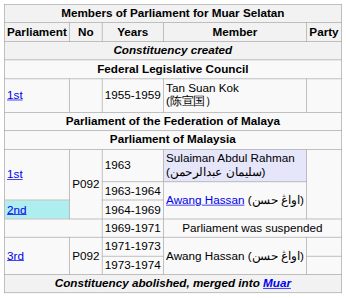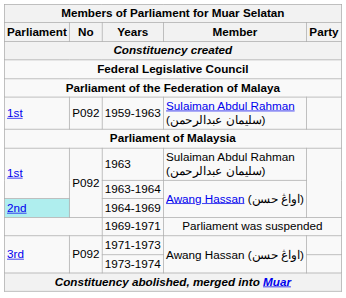- row: (133, 95)
+ row: (133, 113)
(230, 165) lavender background -> (230, 164) no background
